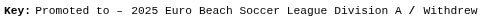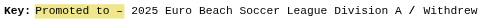(79, 11) no background -> (79, 11) khaki background
